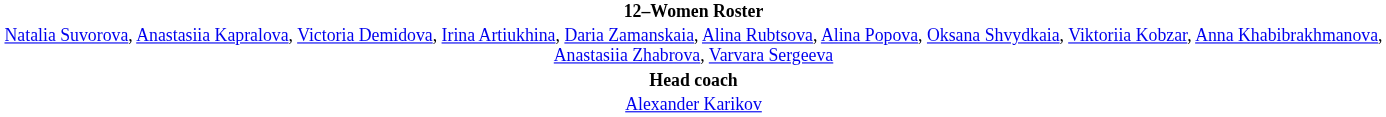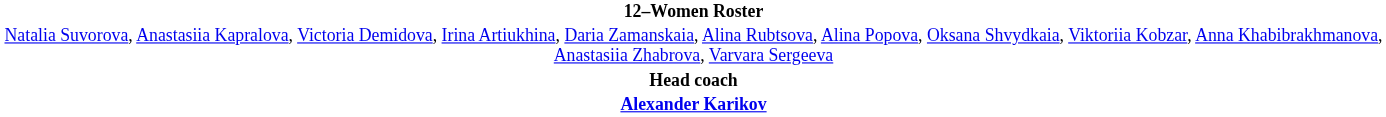(694, 104) normal -> (694, 104) bold
